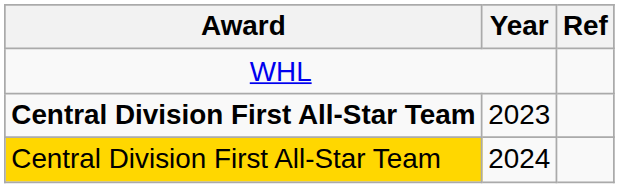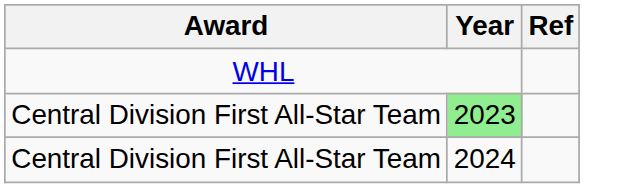(243, 114) bold -> (226, 114) normal
(519, 114) no background -> (485, 114) lightgreen background
(226, 159) gold background -> (226, 159) no background
